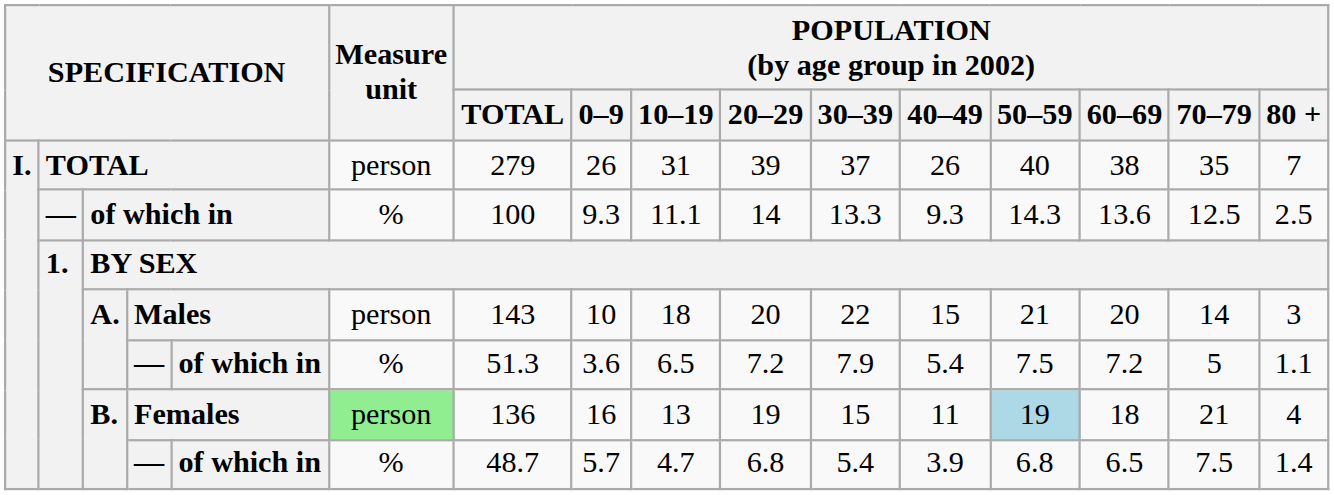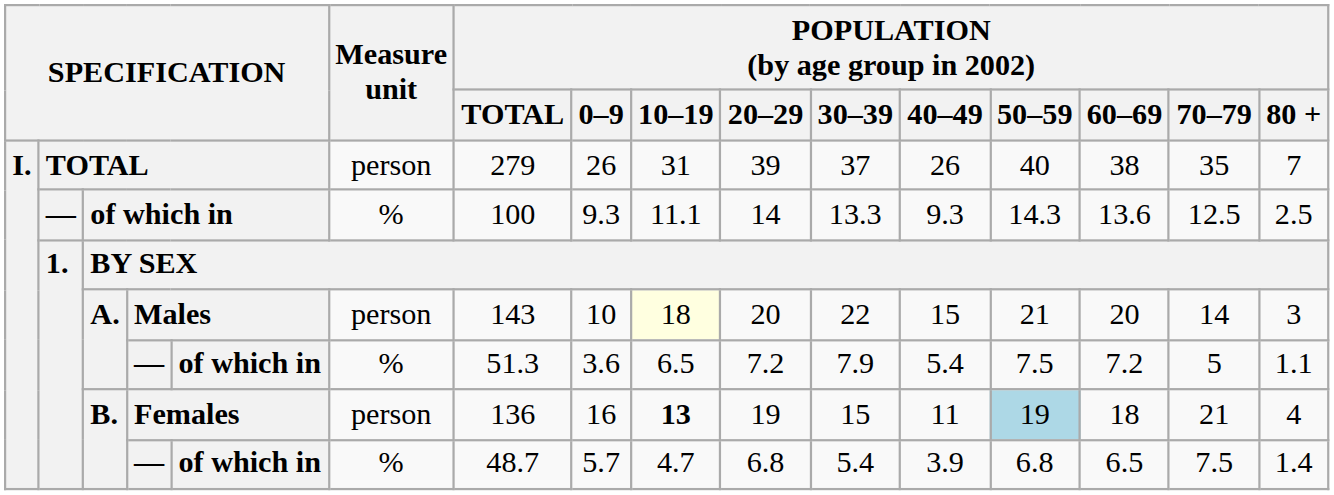(676, 313) no background -> (676, 313) lightyellow background
(391, 413) lightgreen background -> (391, 413) no background
(676, 413) normal -> (676, 413) bold
